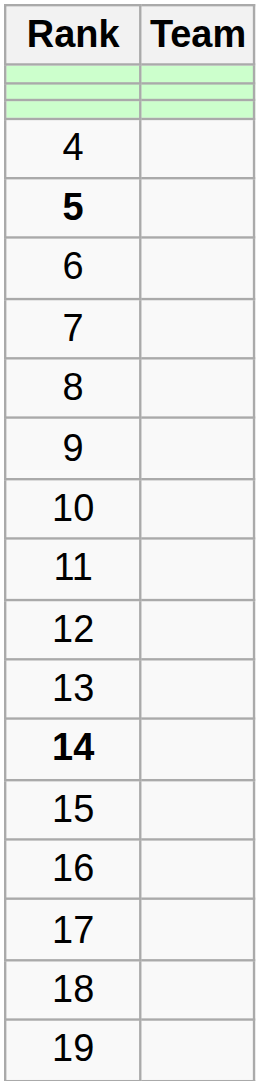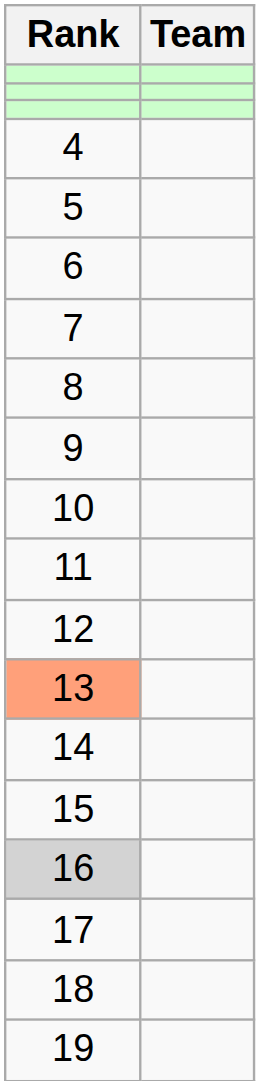(73, 207) bold -> (73, 207) normal
(73, 688) no background -> (73, 688) lightsalmon background
(73, 748) bold -> (73, 748) normal
(73, 868) no background -> (73, 868) lightgrey background
